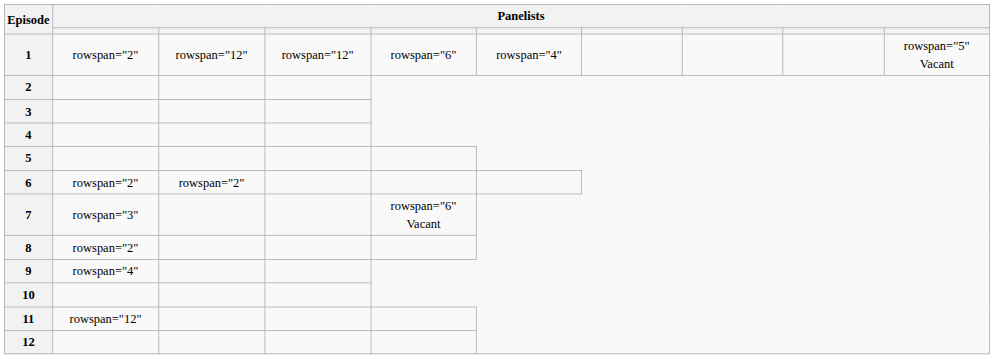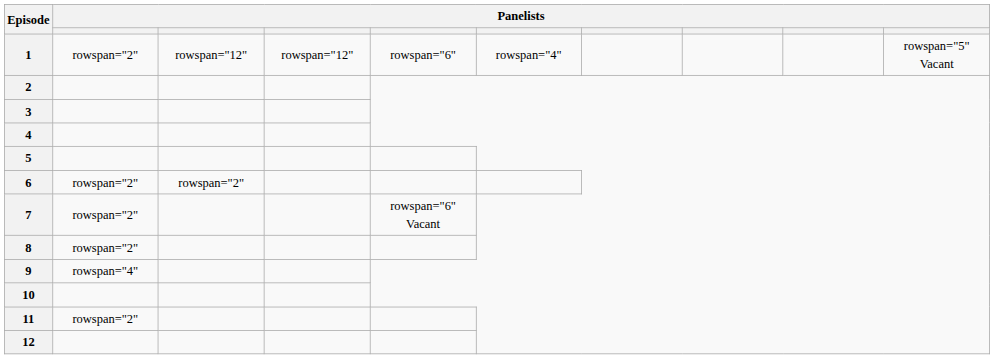(105, 215) rowspan="3" -> (105, 215) rowspan="2"
(105, 318) rowspan="12" -> (105, 318) rowspan="2"
